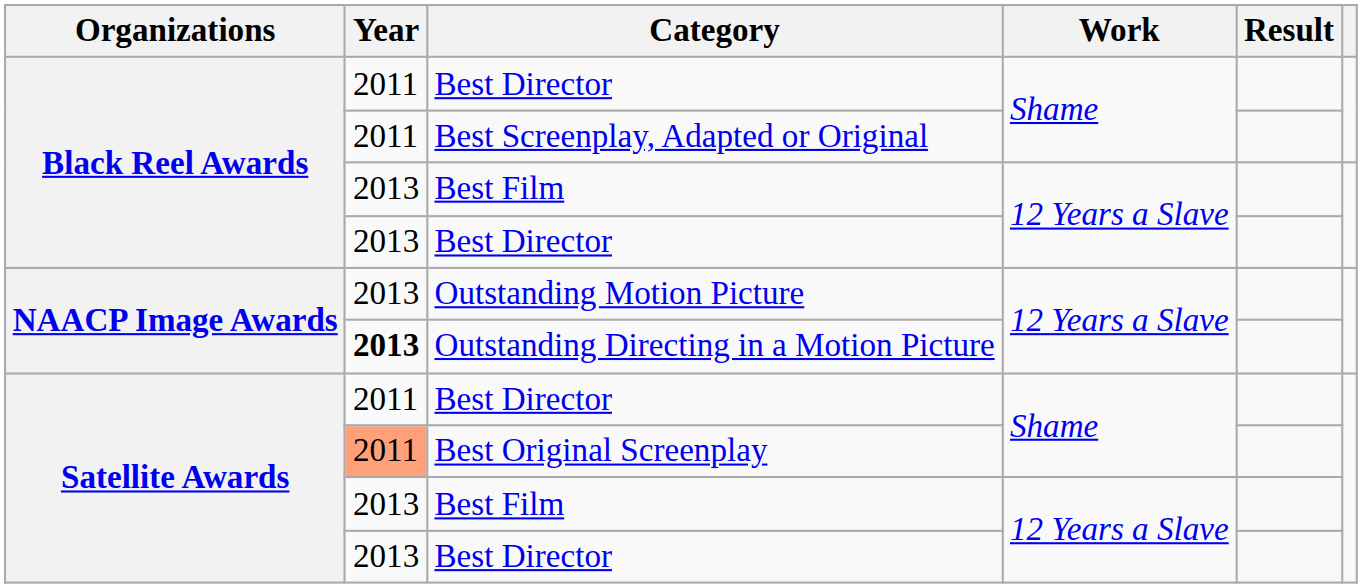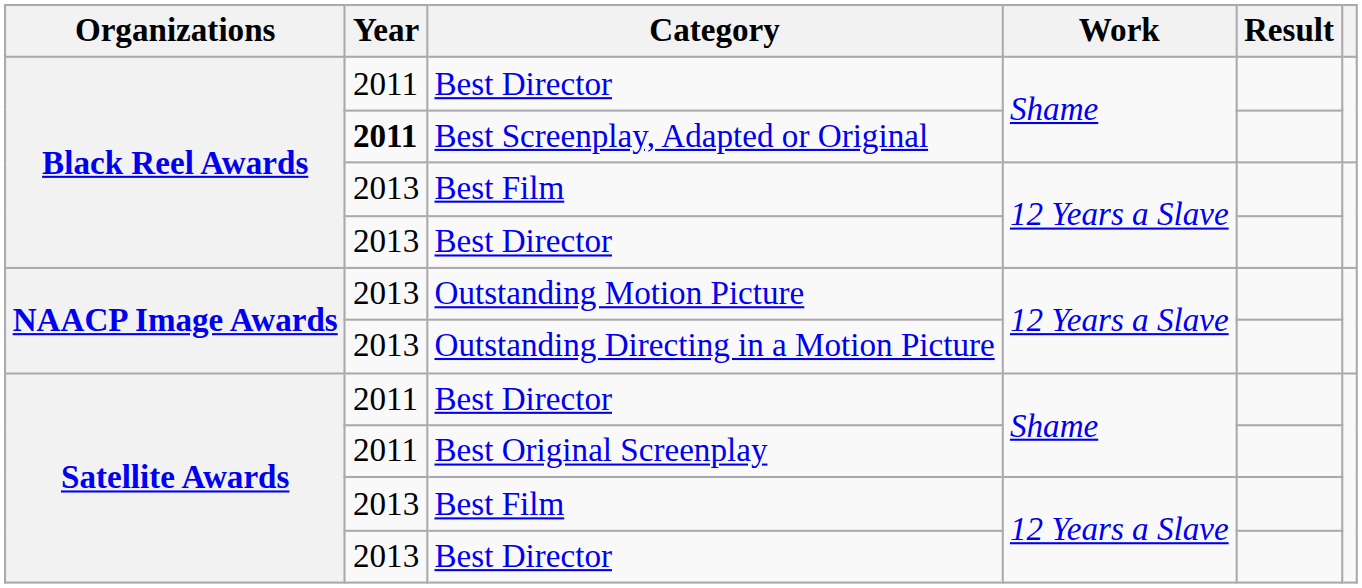(385, 135) normal -> (385, 135) bold
(386, 345) bold -> (386, 345) normal
(385, 450) lightsalmon background -> (385, 450) no background
